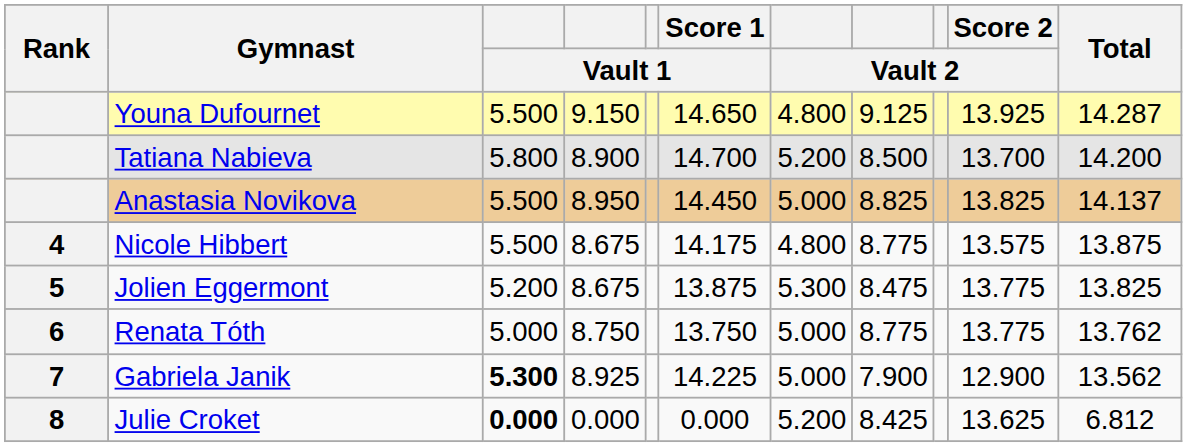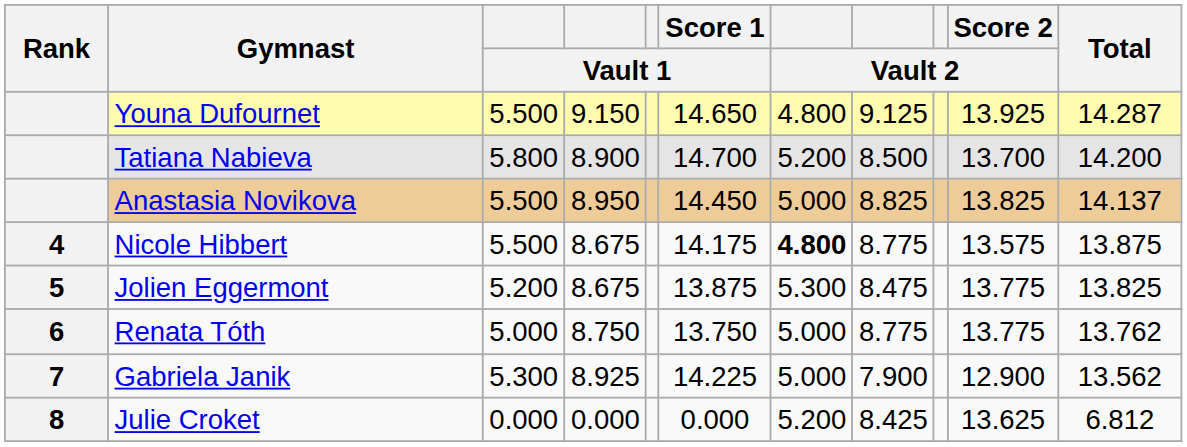(812, 245) normal -> (812, 245) bold
(524, 375) bold -> (524, 375) normal
(524, 419) bold -> (524, 419) normal
